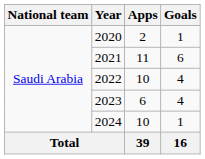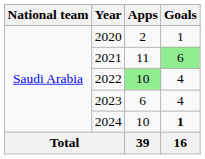(180, 57) no background -> (180, 57) lightgreen background
(143, 79) no background -> (143, 79) lightgreen background
(180, 121) normal -> (180, 121) bold
